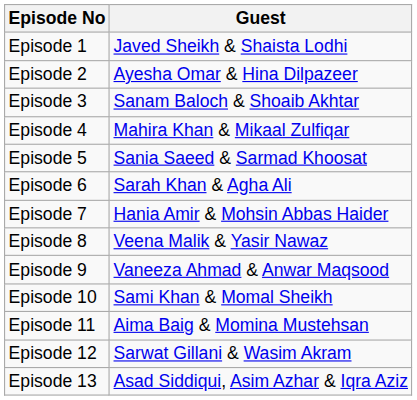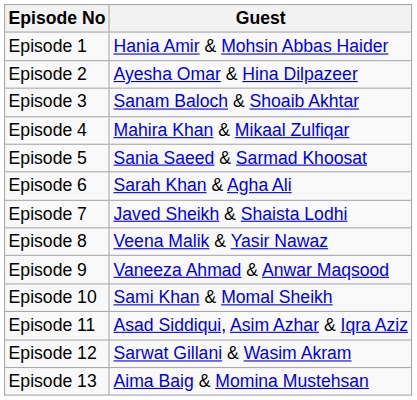(230, 46) Javed Sheikh & Shaista Lodhi -> (251, 46) Hania Amir & Mohsin Abbas Haider
(251, 213) Hania Amir & Mohsin Abbas Haider -> (230, 213) Javed Sheikh & Shaista Lodhi
(241, 325) Aima Baig & Momina Mustehsan -> (261, 325) Asad Siddiqui, Asim Azhar & Iqra Aziz
(261, 381) Asad Siddiqui, Asim Azhar & Iqra Aziz -> (241, 381) Aima Baig & Momina Mustehsan
